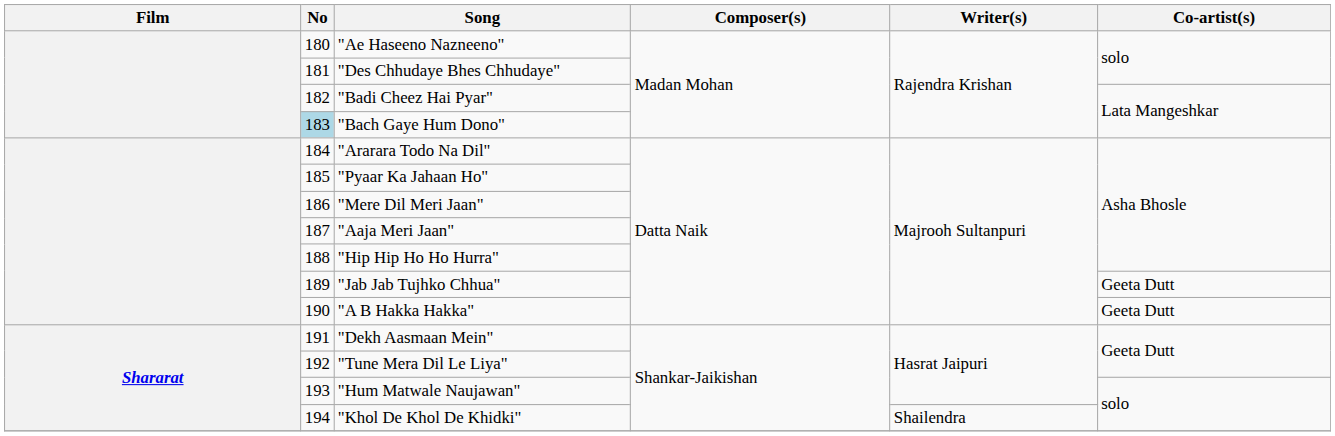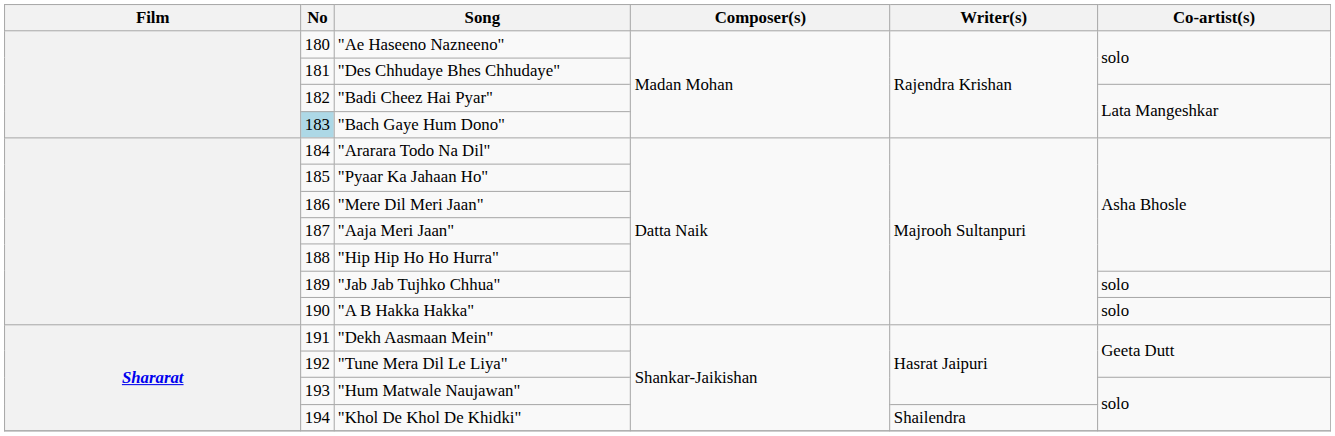(1138, 284) Geeta Dutt -> (1115, 284) solo
(1138, 310) Geeta Dutt -> (1115, 310) solo
